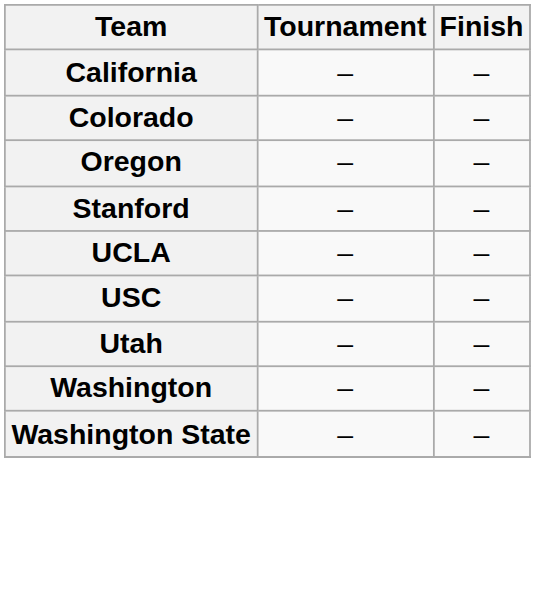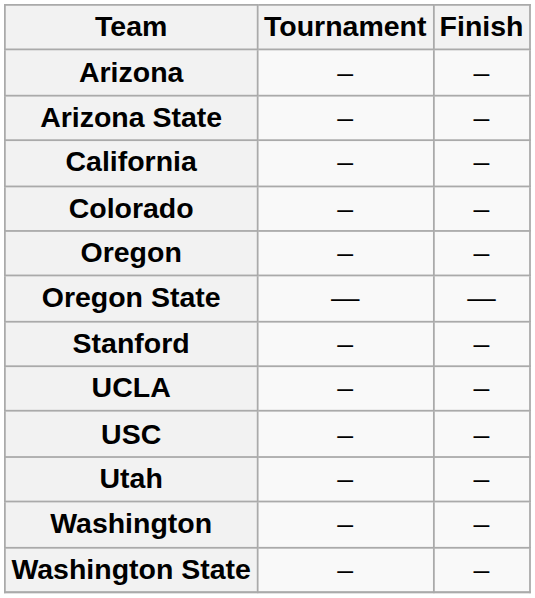+ row: (131, 72)
+ row: (131, 117)
+ row: (131, 298)
